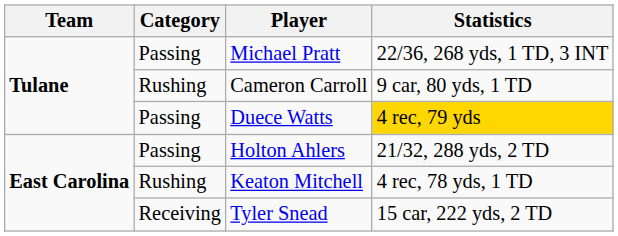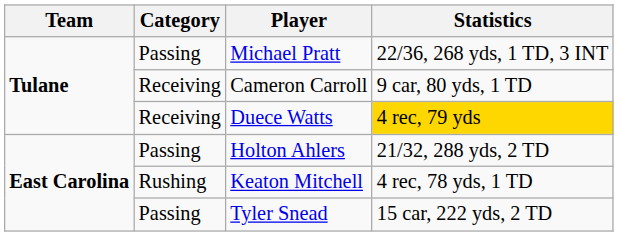(172, 85) Rushing -> (180, 85) Receiving
(170, 117) Passing -> (180, 117) Receiving
(180, 214) Receiving -> (170, 214) Passing
